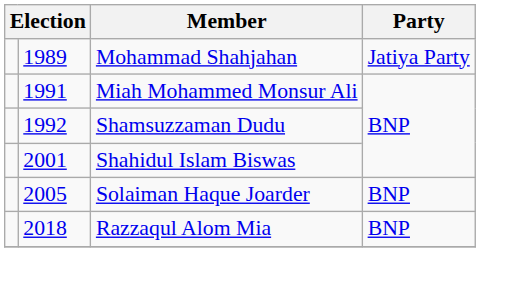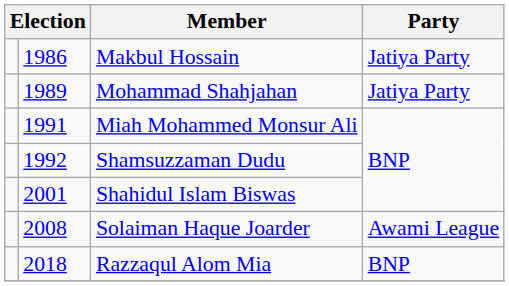+ row: (168, 56)
(45, 194) 2005 -> (45, 228) 2008
(389, 194) BNP -> (433, 228) Awami League
